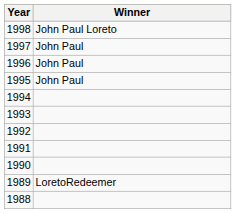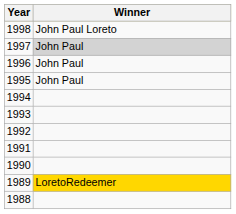(59, 47) no background -> (59, 47) lightgrey background
(76, 183) no background -> (76, 183) gold background
